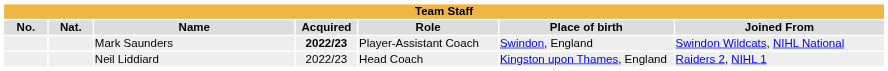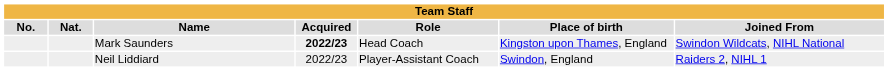(419, 43) Player-Assistant Coach -> (391, 43) Head Coach
(546, 43) Swindon, England -> (583, 43) Kingston upon Thames, England
(391, 59) Head Coach -> (419, 59) Player-Assistant Coach
(583, 59) Kingston upon Thames, England -> (546, 59) Swindon, England
